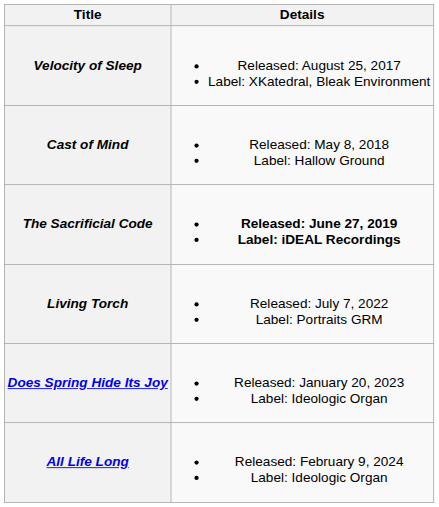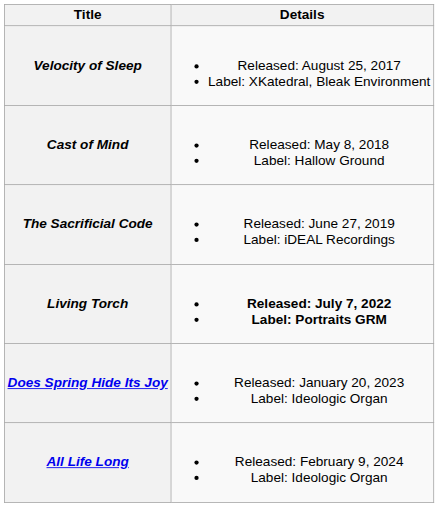(302, 232) bold -> (302, 232) normal
(302, 311) normal -> (302, 311) bold
